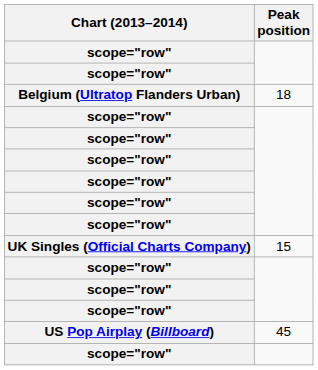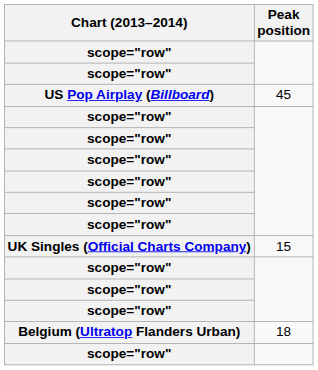rows swapped: (129, 95) <-> (129, 332)
